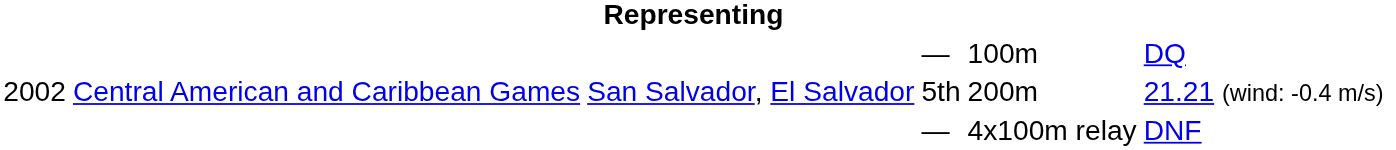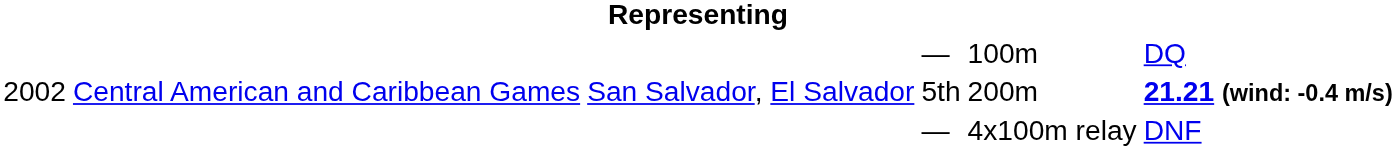(1264, 92) normal -> (1268, 92) bold
